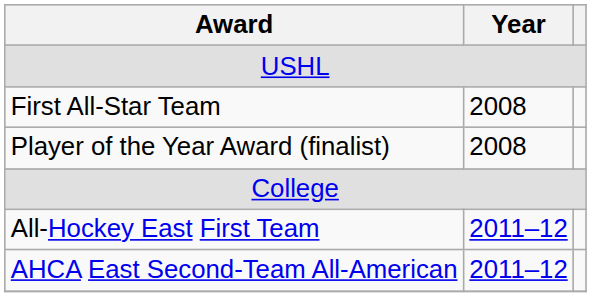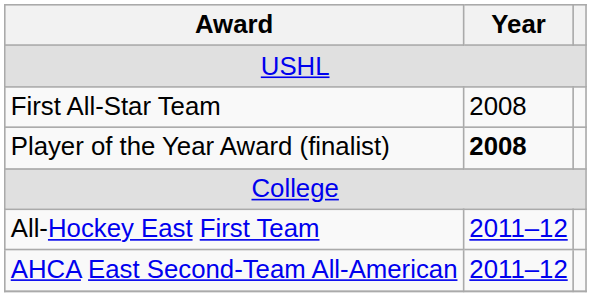(498, 147) normal -> (498, 147) bold
